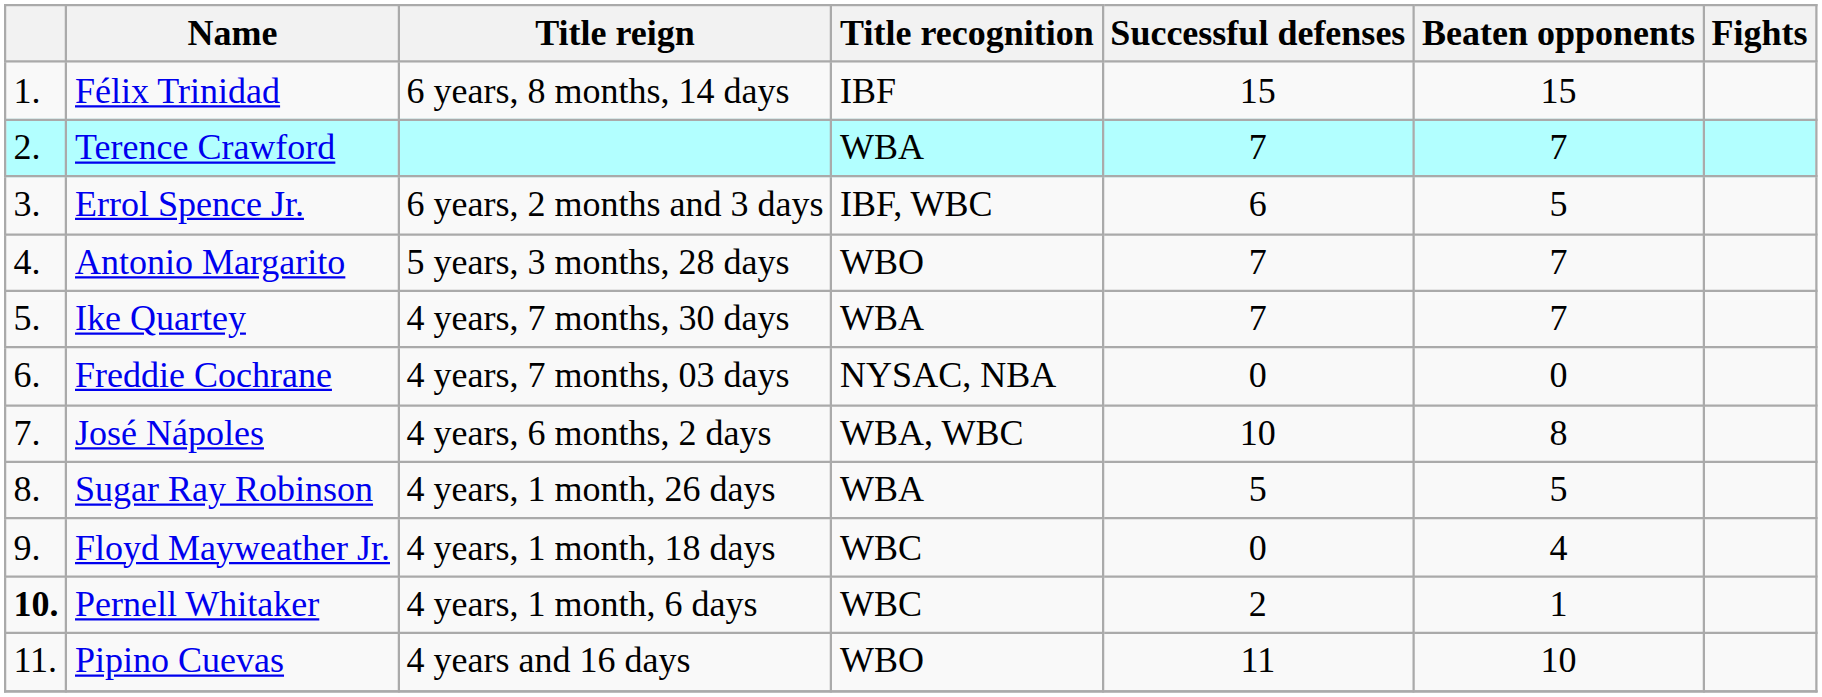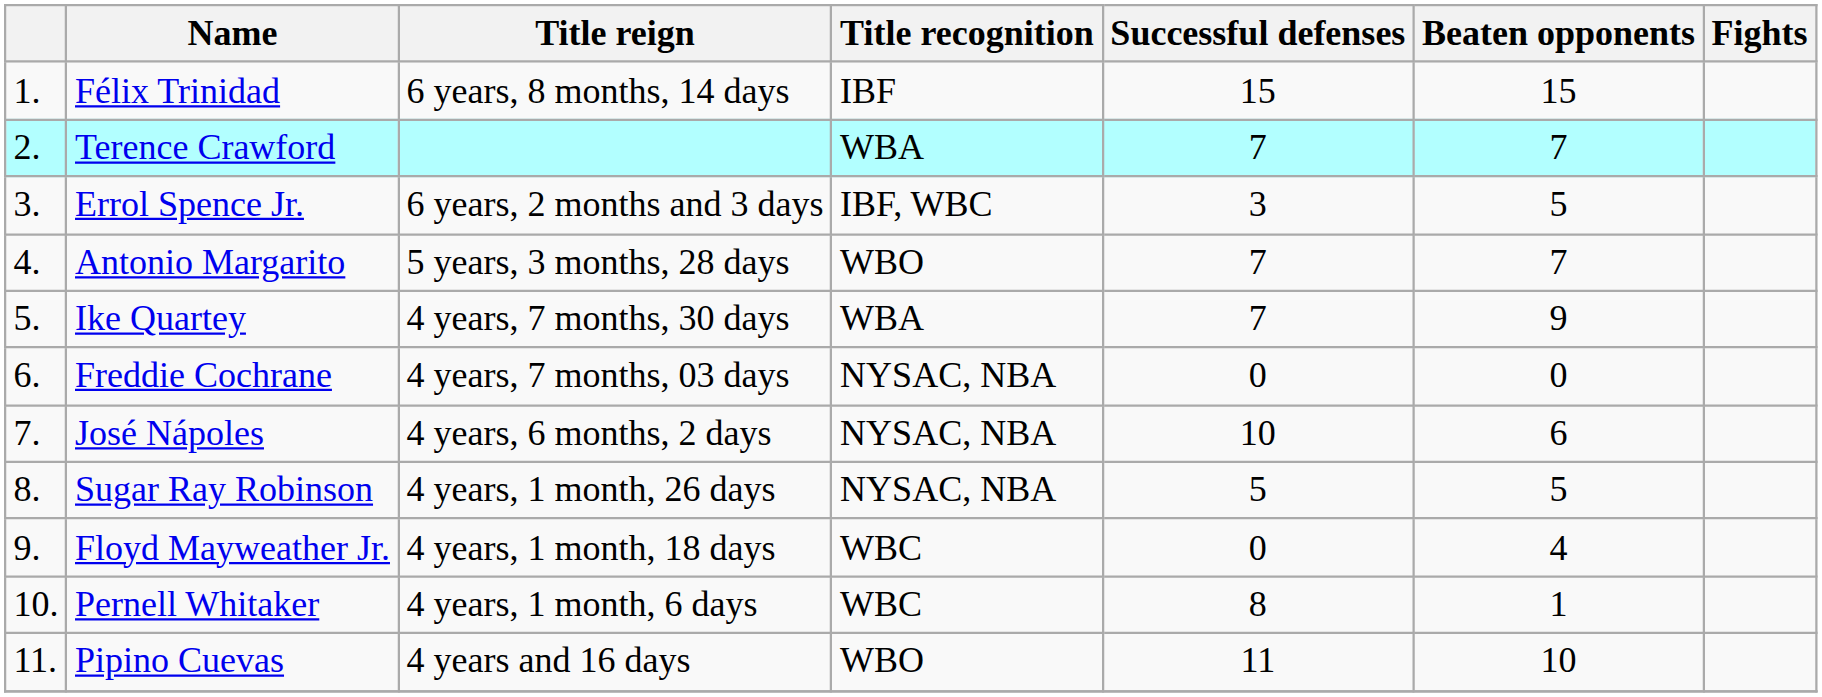(1258, 204) 6 -> (1258, 204) 3
(1558, 318) 7 -> (1558, 318) 9
(932, 432) WBA, WBC -> (948, 432) NYSAC, NBA
(1558, 432) 8 -> (1558, 432) 6
(882, 489) WBA -> (948, 489) NYSAC, NBA
(36, 603) bold -> (36, 603) normal
(1258, 603) 2 -> (1258, 603) 8
